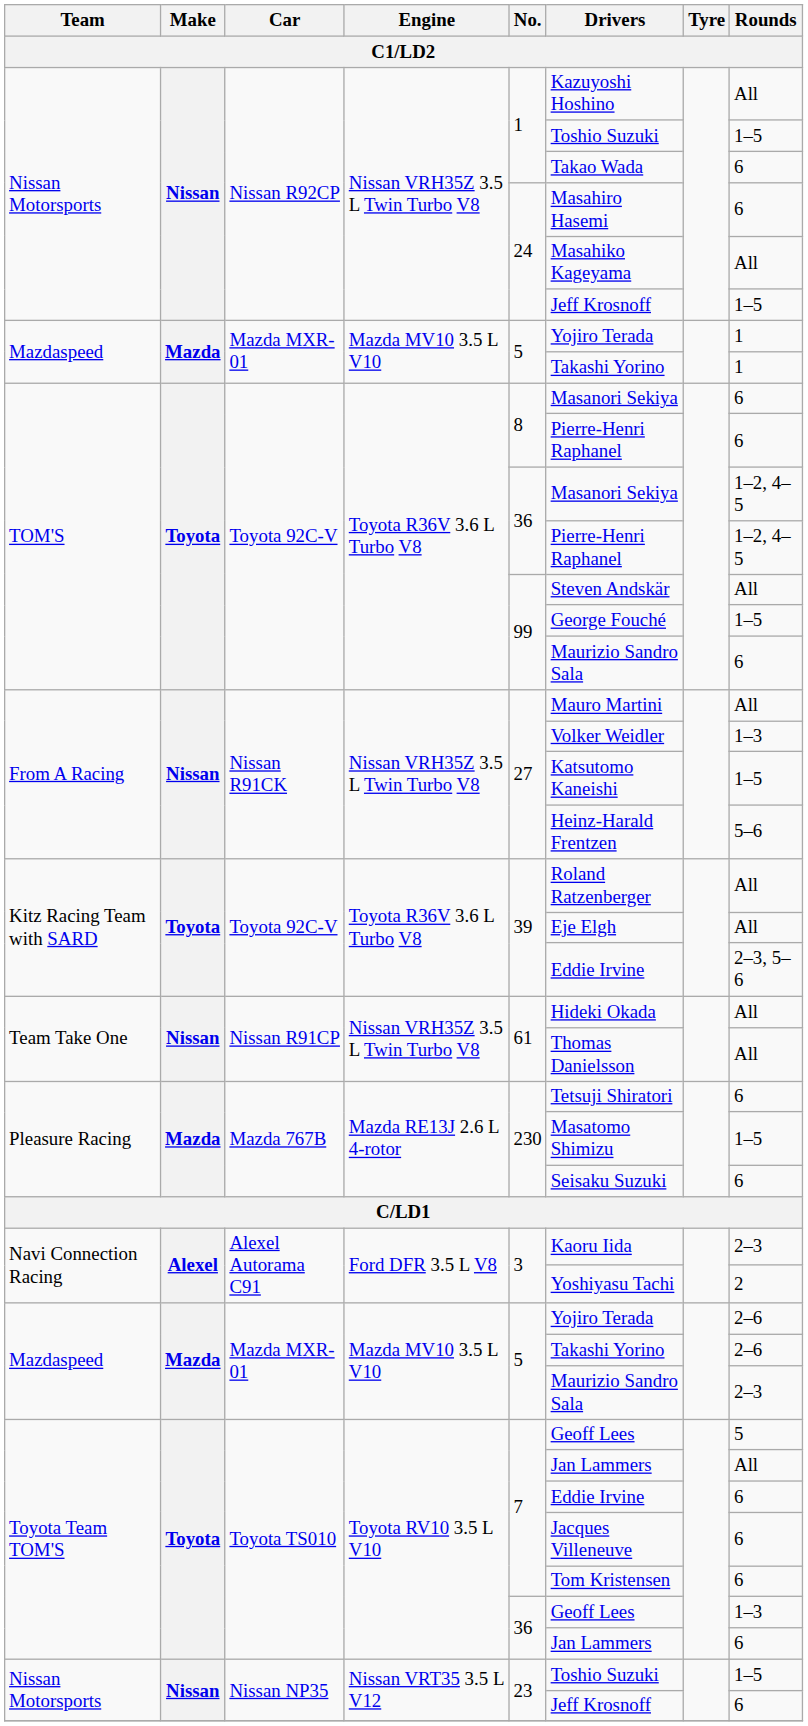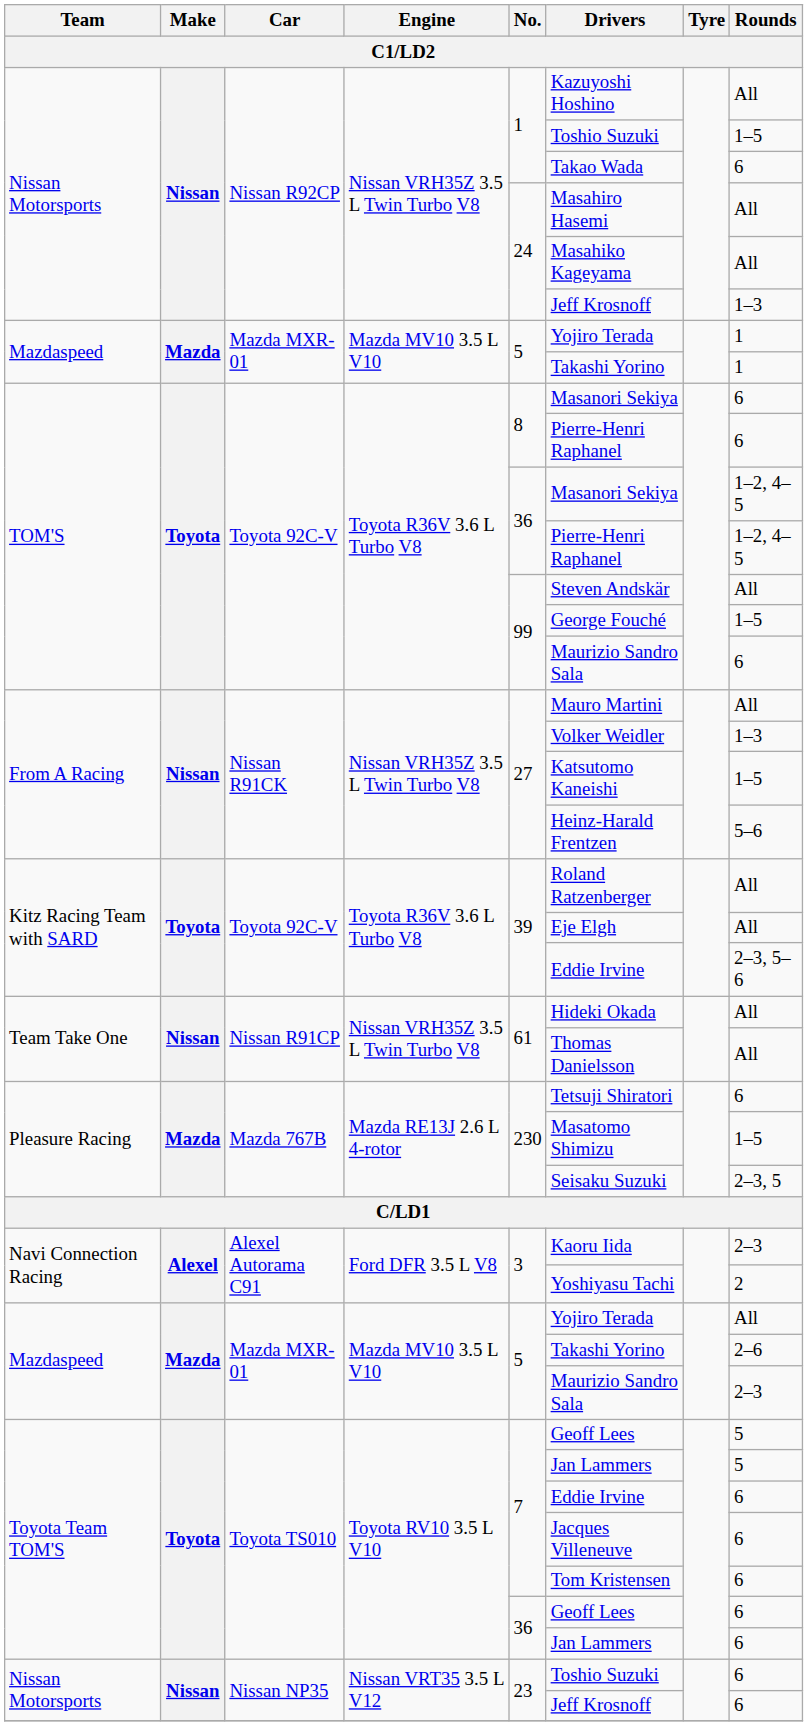(739, 209) 6 -> (746, 209) All
(748, 305) 1–5 -> (748, 305) 1–3
(739, 1181) 6 -> (758, 1181) 2–3, 5
(748, 1318) 2–6 -> (746, 1318) All
(746, 1465) All -> (739, 1465) 5
(748, 1612) 1–3 -> (739, 1612) 6
(748, 1674) 1–5 -> (739, 1674) 6
